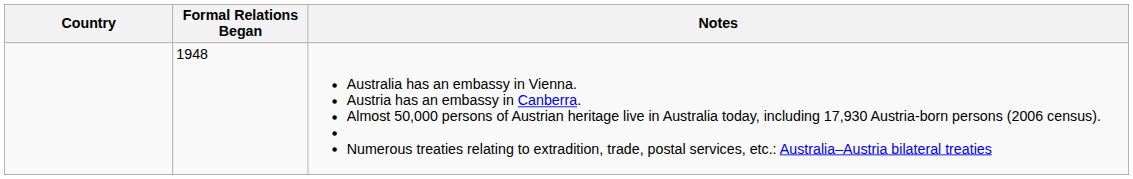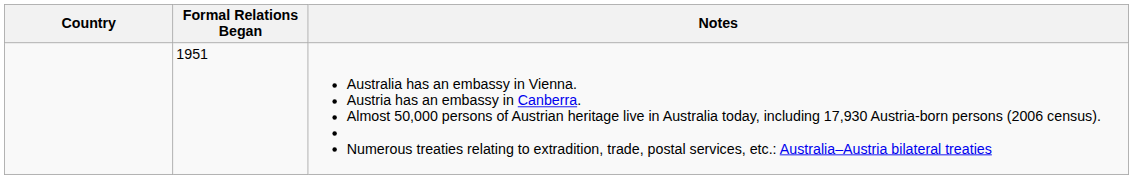(192, 54) 1948 -> (192, 54) 1951
